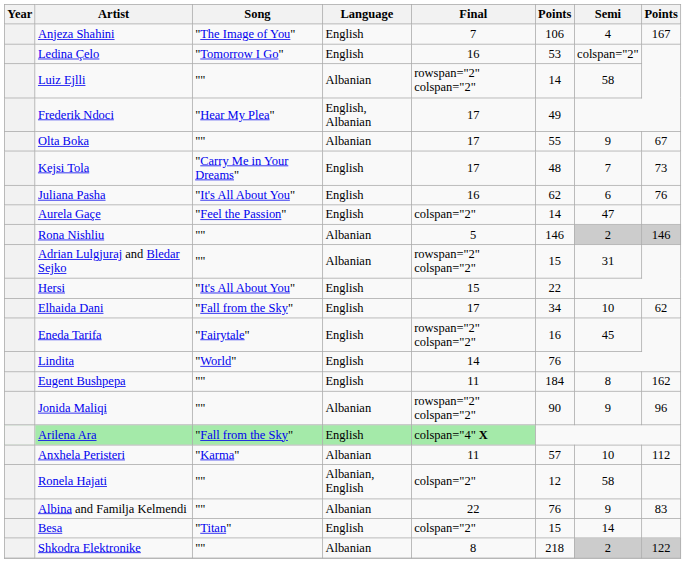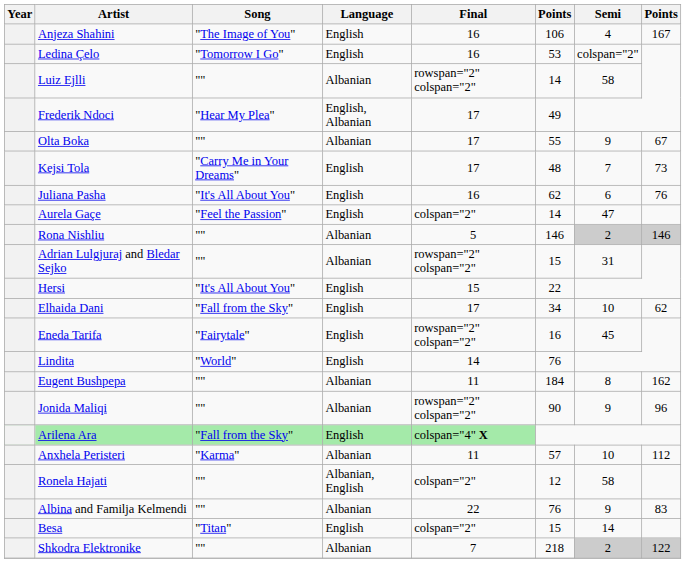(473, 34) 7 -> (473, 34) 16
(344, 381) English -> (348, 381) Albanian
(473, 548) 8 -> (473, 548) 7
